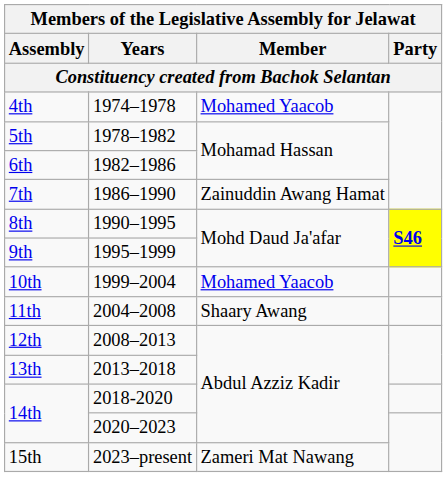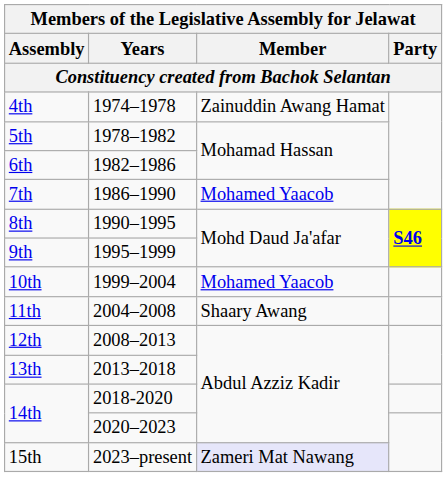(267, 106) Mohamed Yaacob -> (293, 106) Zainuddin Awang Hamat
(293, 194) Zainuddin Awang Hamat -> (267, 194) Mohamed Yaacob
(277, 456) no background -> (277, 456) lavender background
